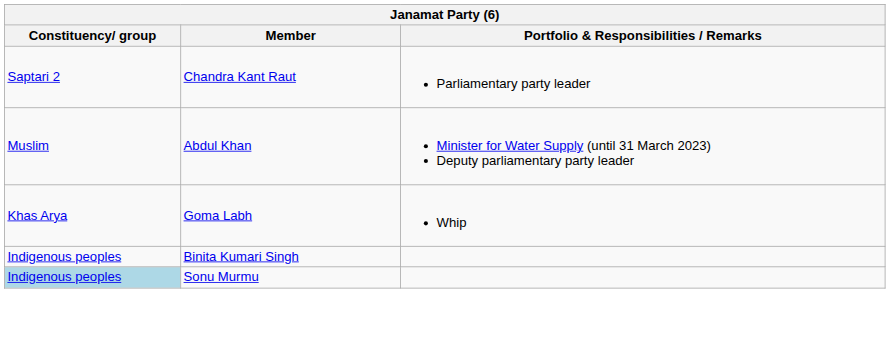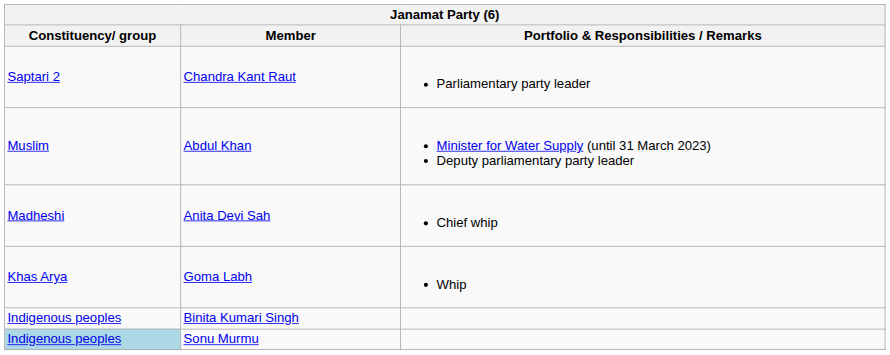+ row: (227, 215)
